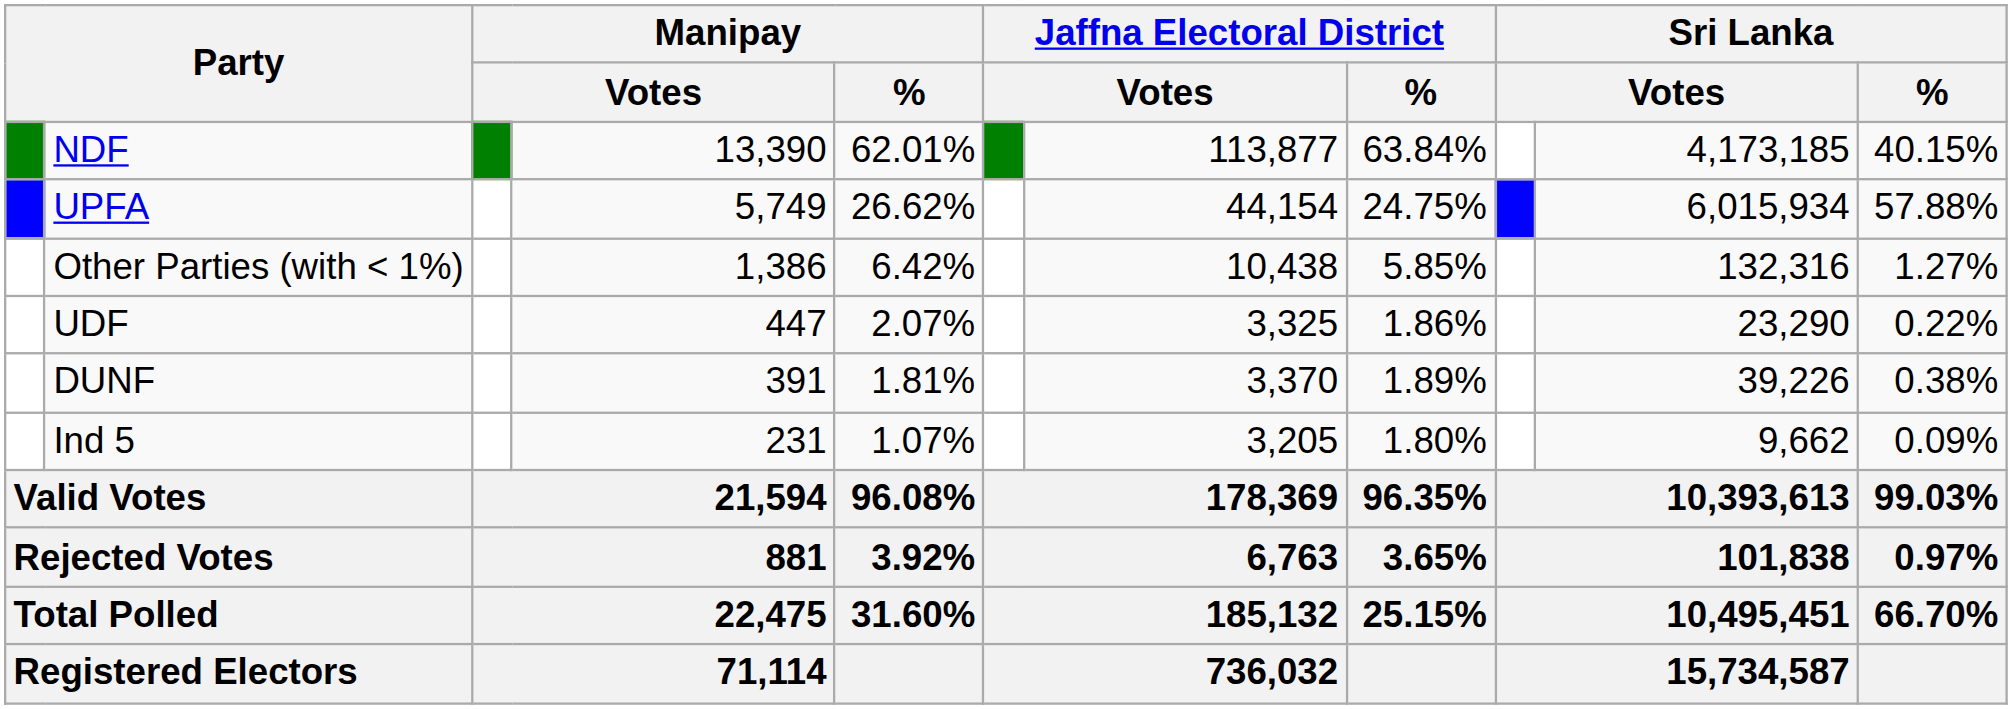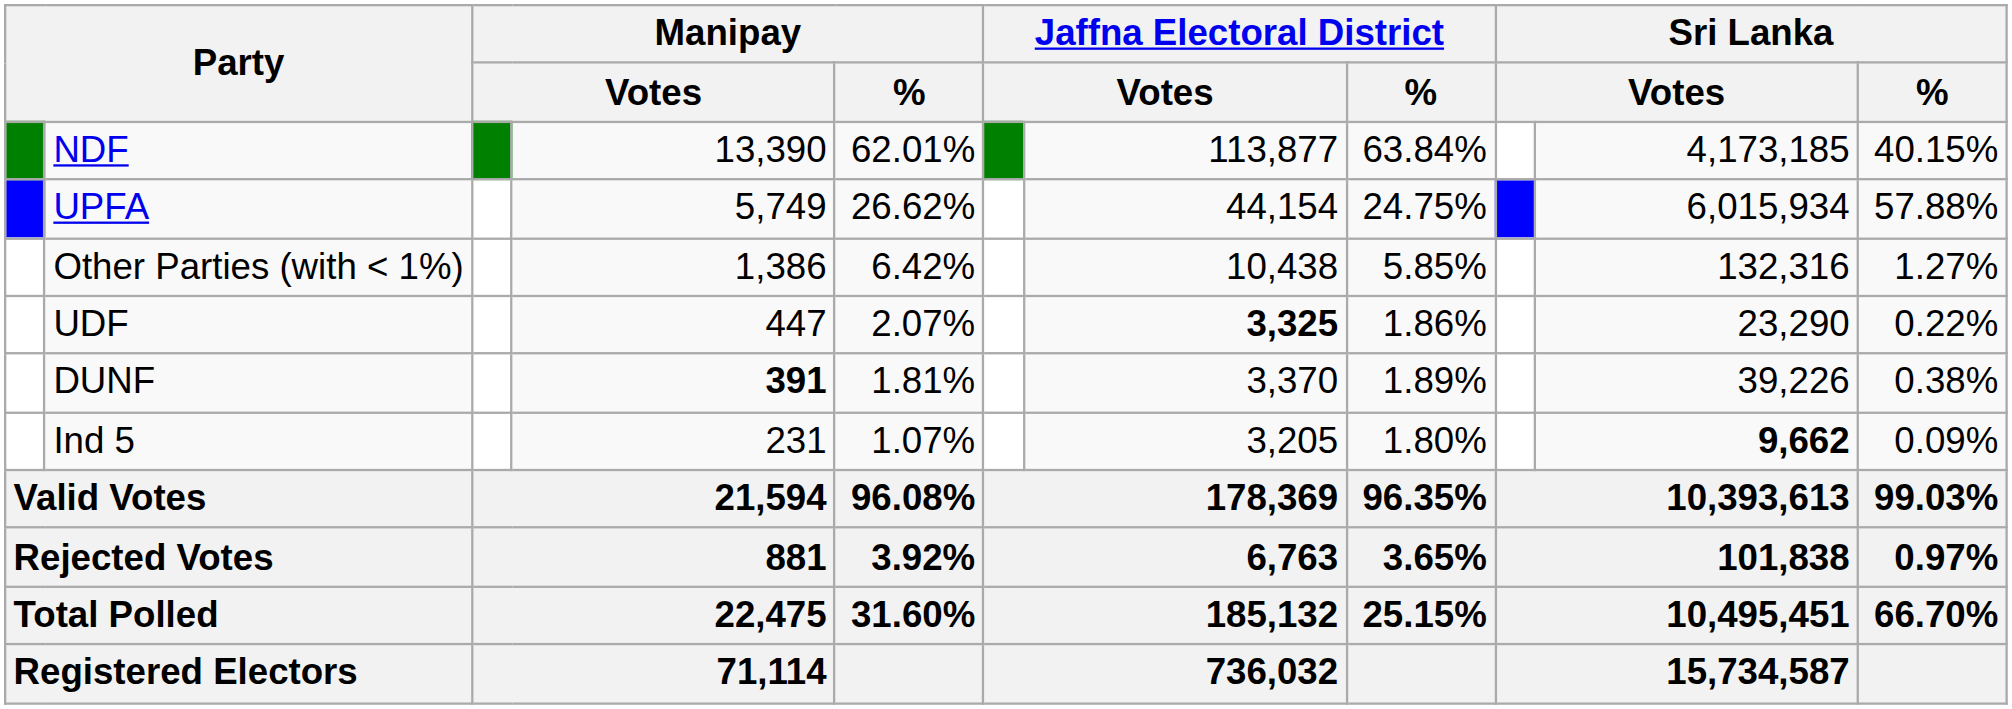(1292, 324) normal -> (1292, 324) bold
(796, 382) normal -> (796, 382) bold
(1804, 440) normal -> (1804, 440) bold
